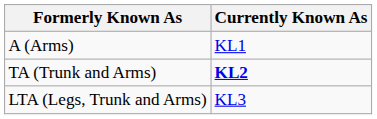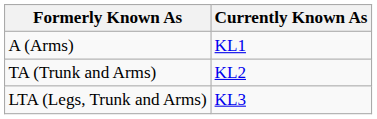(231, 72) bold -> (230, 72) normal
